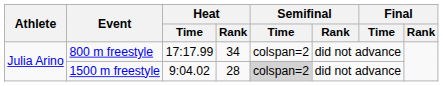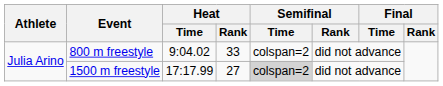(189, 52) 17:17.99 -> (189, 52) 9:04.02
(233, 52) 34 -> (233, 52) 33
(189, 71) 9:04.02 -> (189, 71) 17:17.99
(233, 71) 28 -> (233, 71) 27
